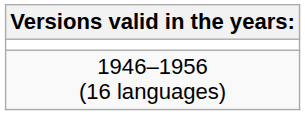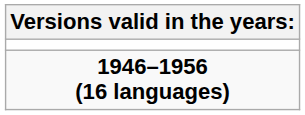(153, 79) normal -> (153, 79) bold
